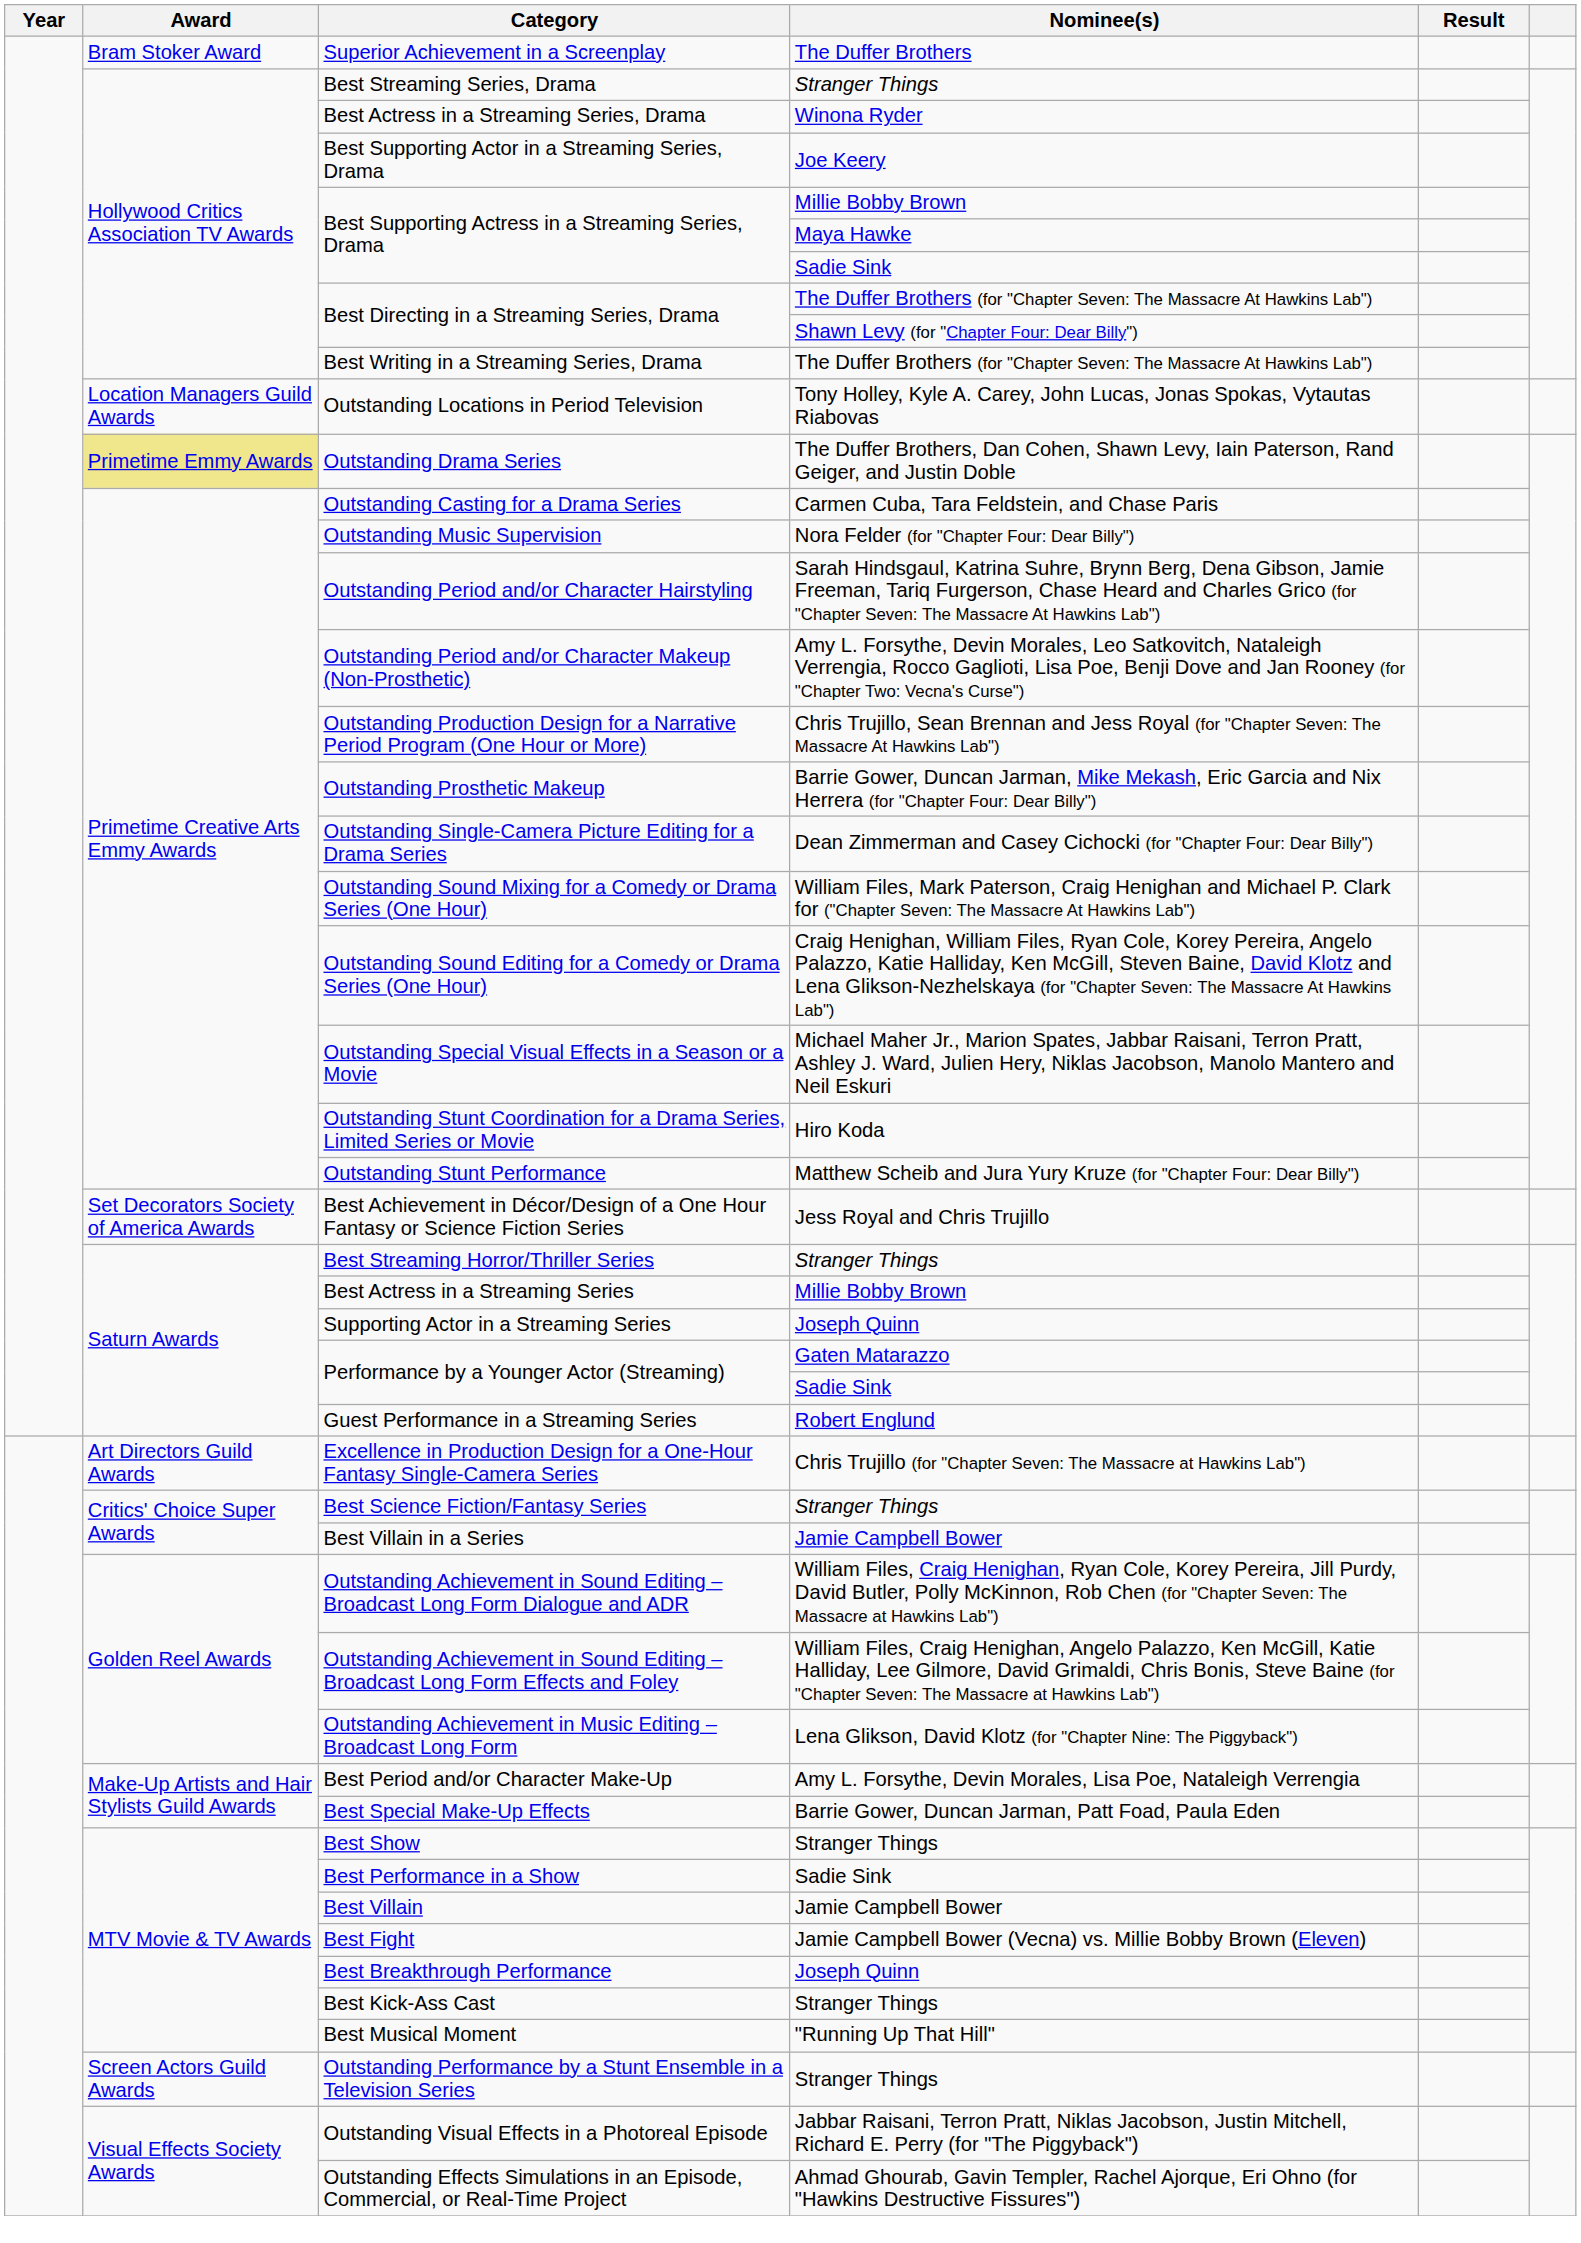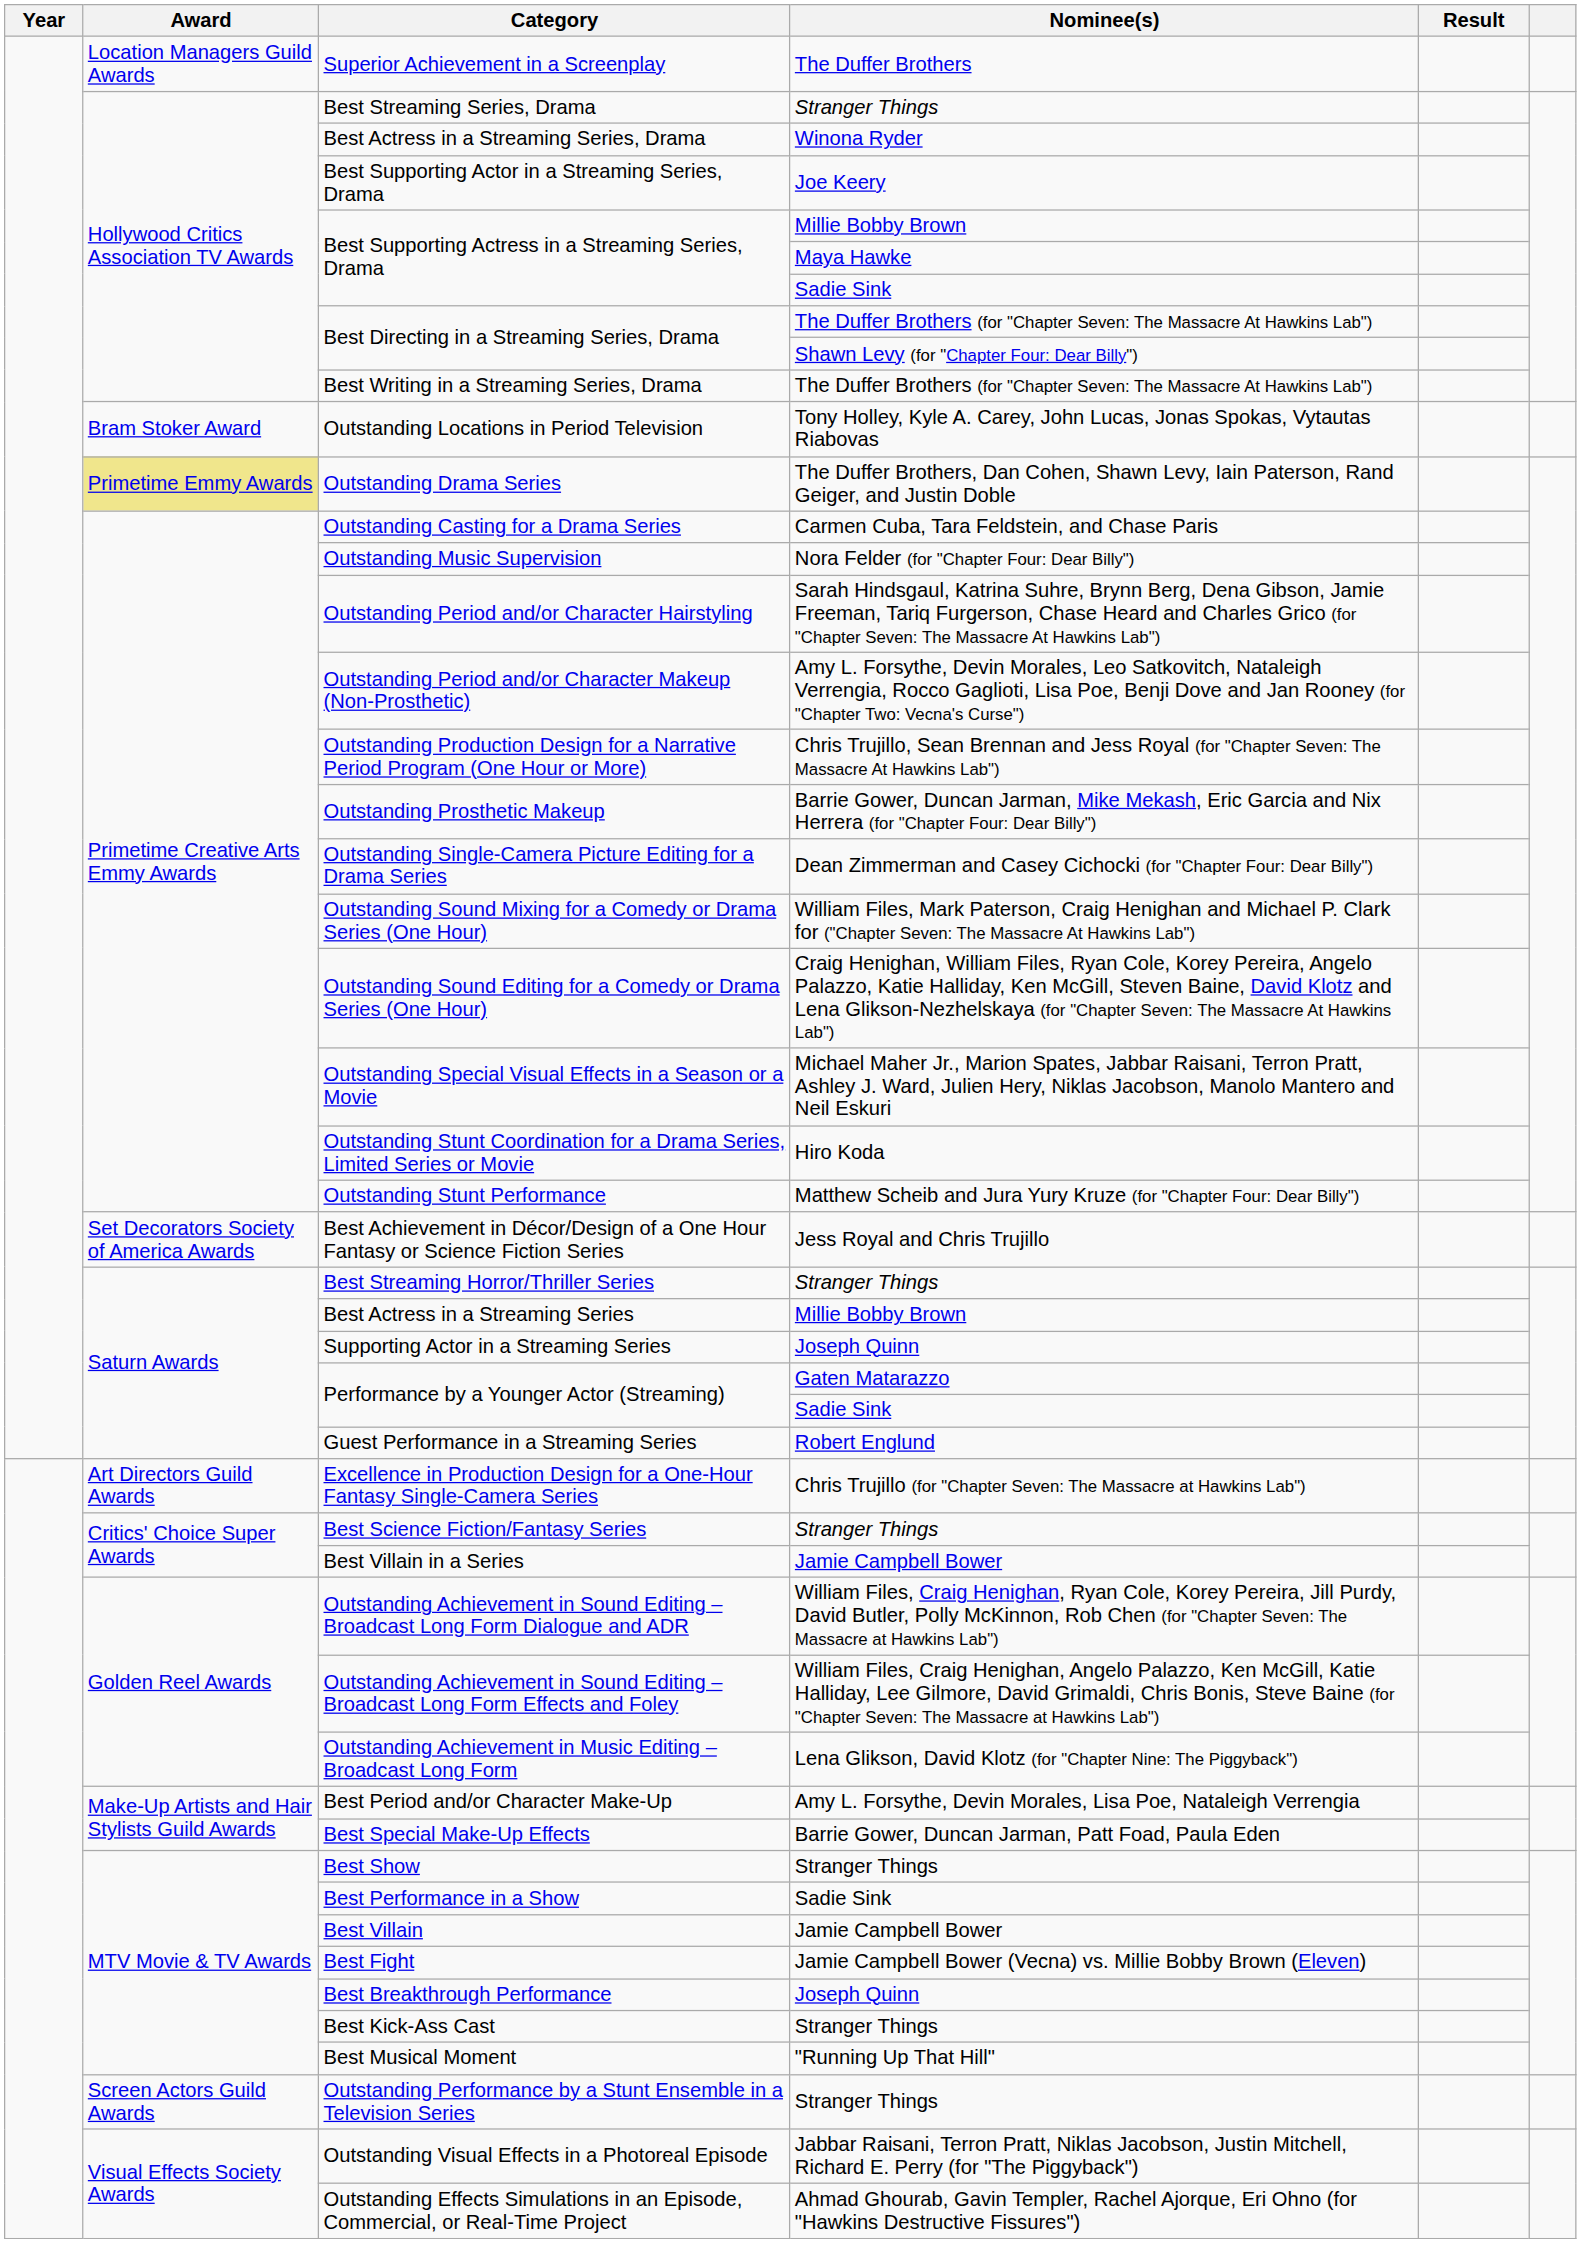(174, 52) Bram Stoker Award -> (200, 63) Location Managers Guild Awards
(200, 406) Location Managers Guild Awards -> (174, 428) Bram Stoker Award
